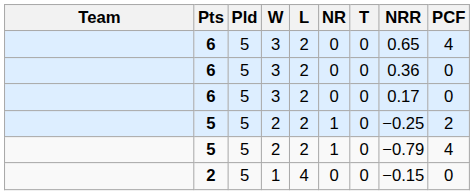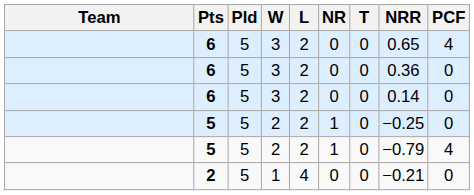(403, 96) 0.17 -> (403, 96) 0.14
(449, 123) 2 -> (449, 123) 0
(403, 176) −0.15 -> (403, 176) −0.21
